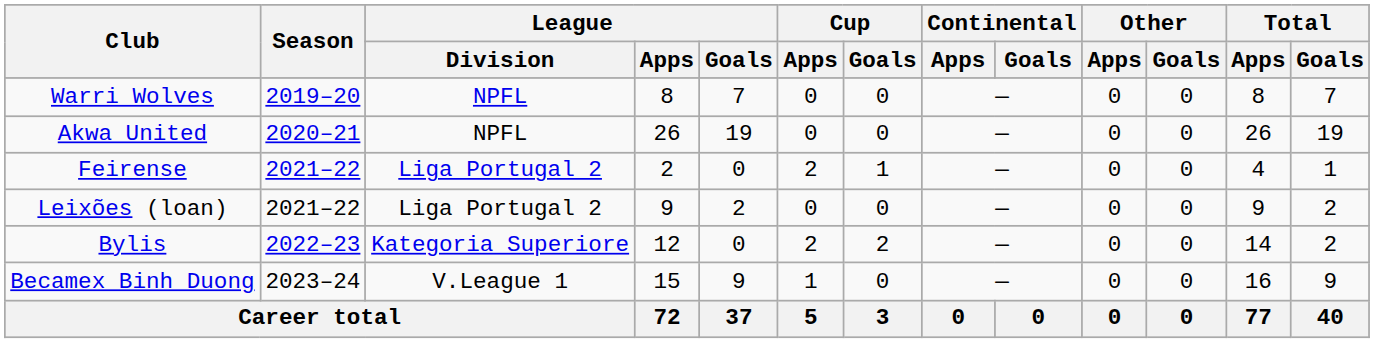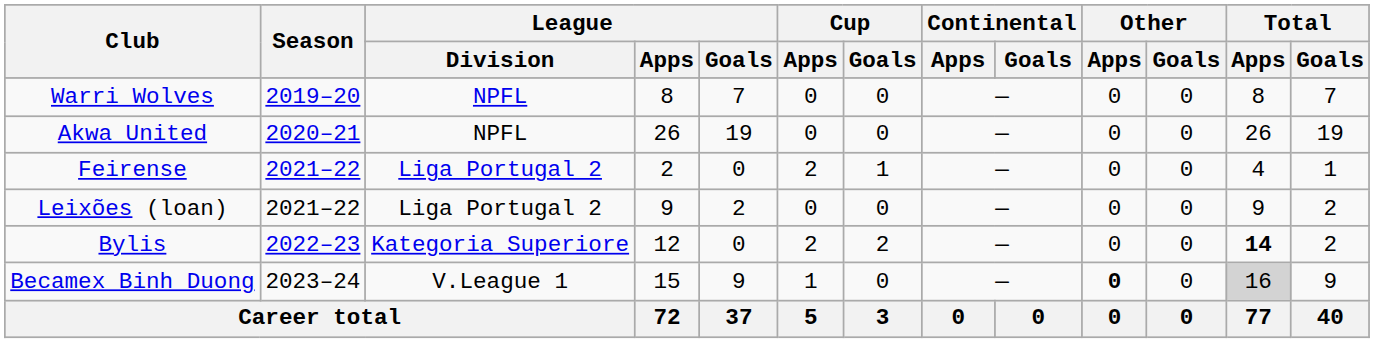(1258, 245) normal -> (1258, 245) bold
(1115, 281) normal -> (1115, 281) bold
(1258, 281) no background -> (1258, 281) lightgrey background
